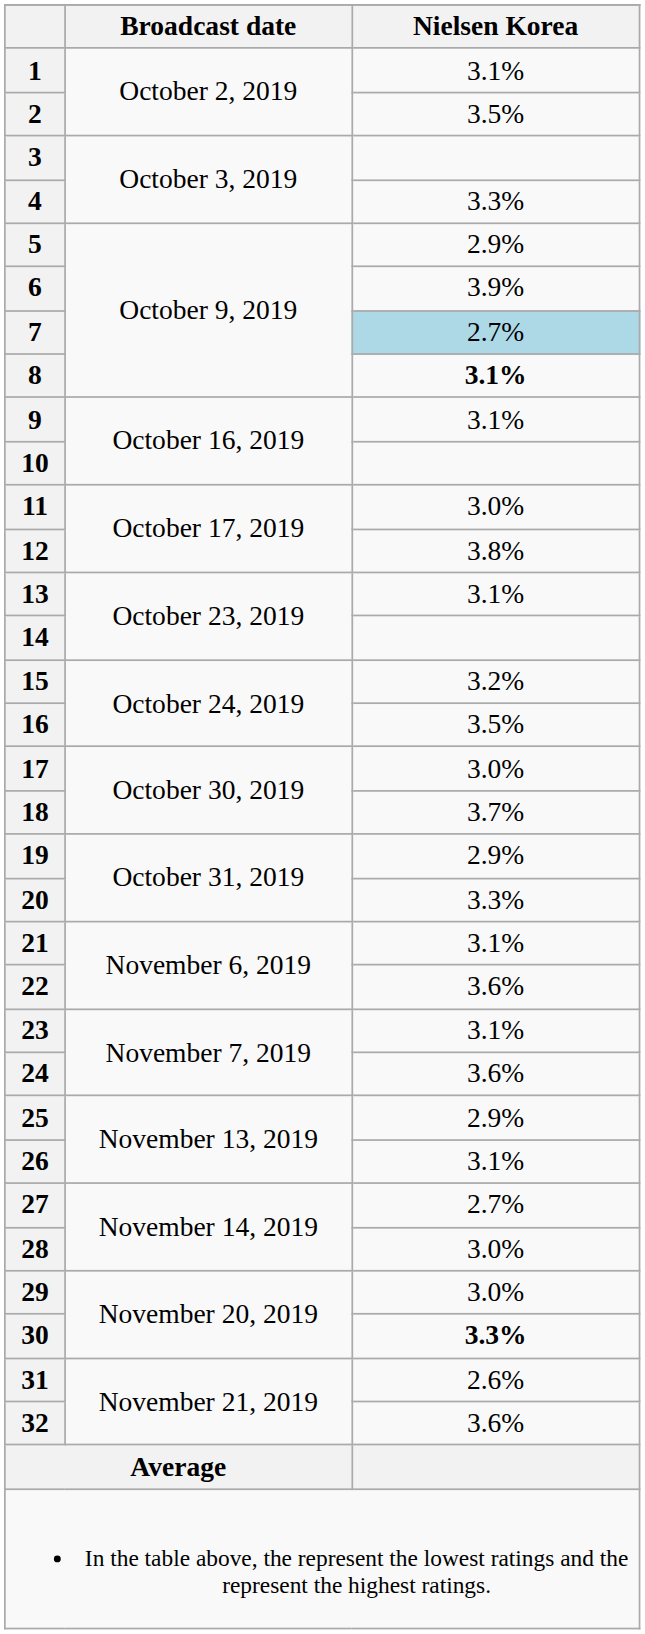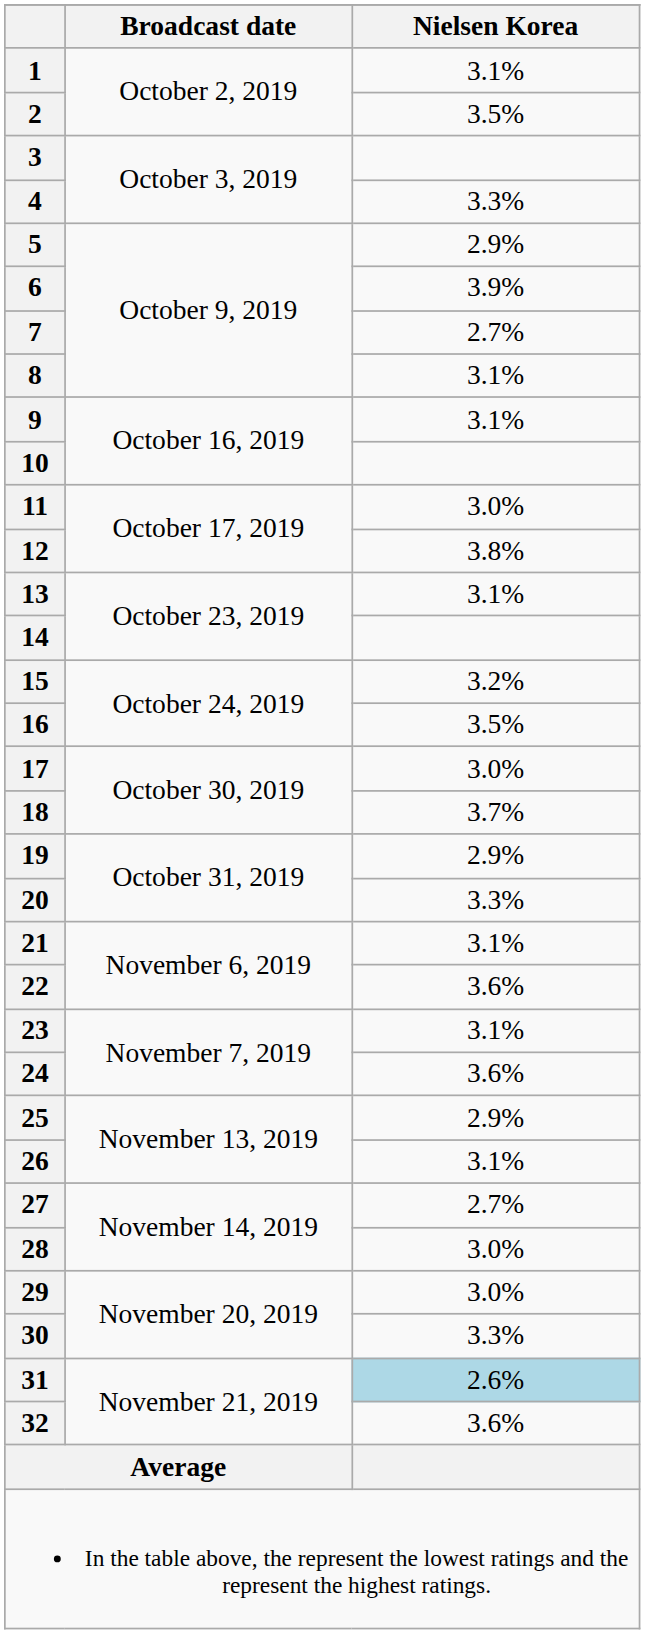(496, 331) lightblue background -> (496, 331) no background
(496, 375) bold -> (496, 375) normal
(496, 1335) bold -> (496, 1335) normal
(496, 1379) no background -> (496, 1379) lightblue background
